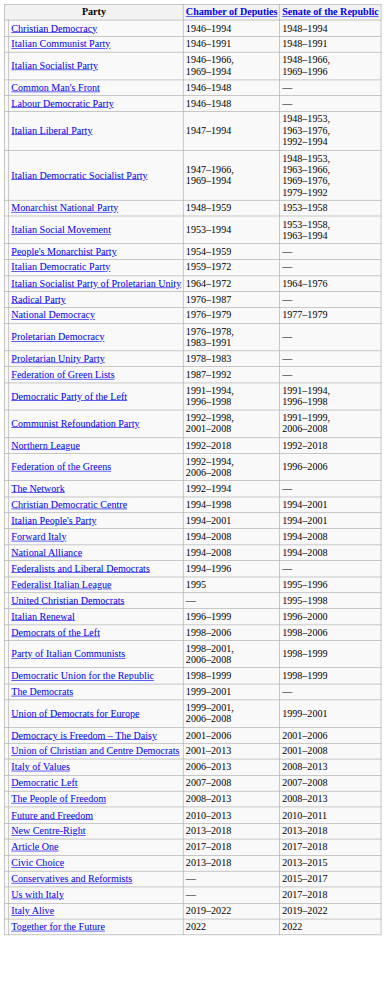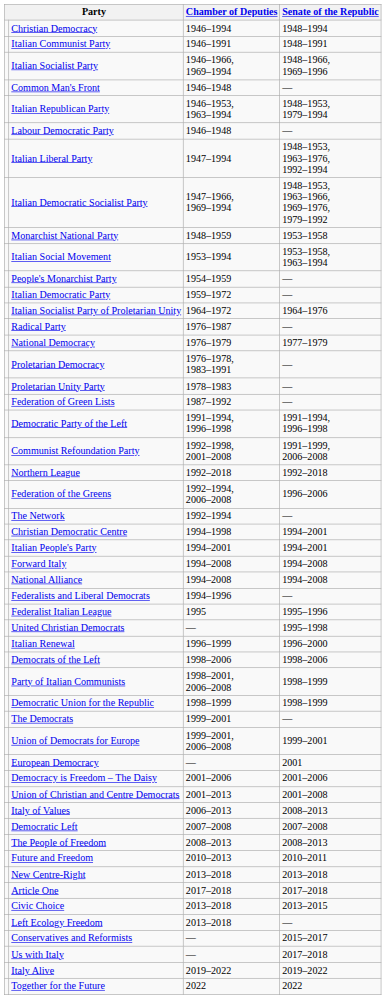+ row: (60, 109)
+ row: (55, 762)
+ row: (57, 922)
